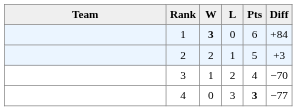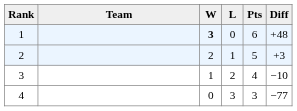columns swapped: (183, 14) <-> (85, 14)
(279, 34) +84 -> (279, 34) +48
(279, 75) −70 -> (279, 75) −10
(255, 95) bold -> (255, 95) normal
